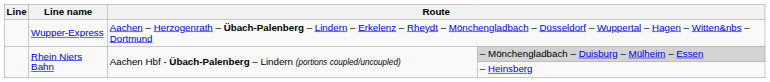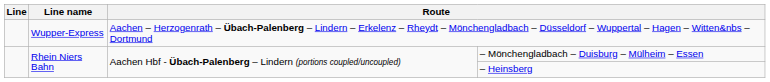(592, 54) lightgrey background -> (592, 54) no background
